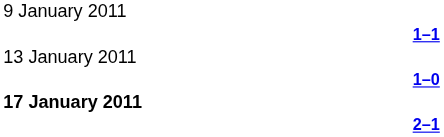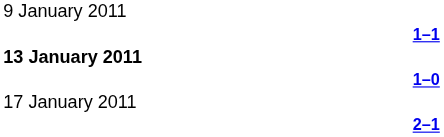(70, 56) normal -> (73, 56) bold
(73, 102) bold -> (70, 102) normal
